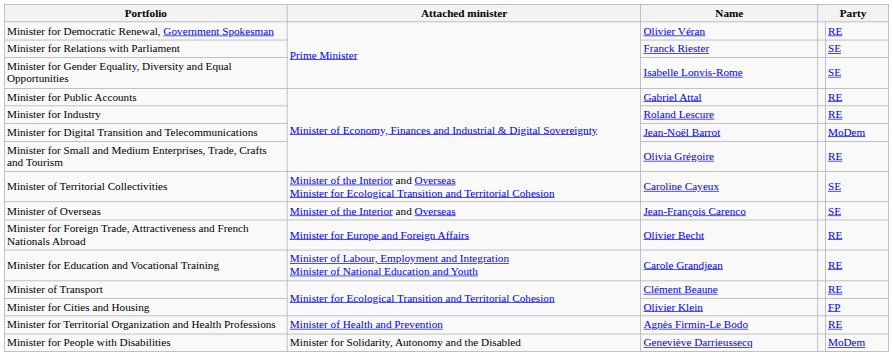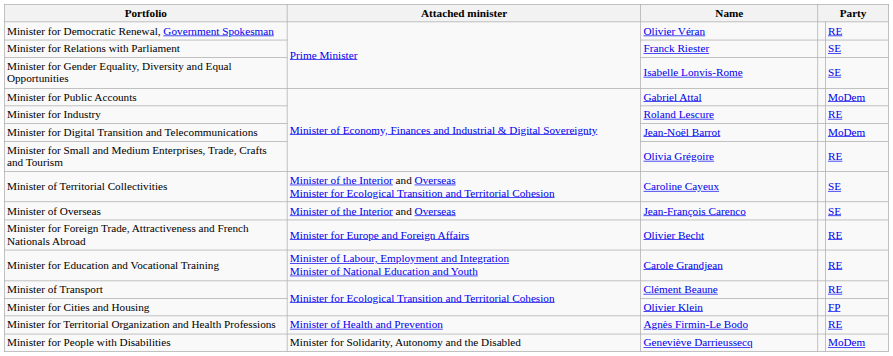(835, 97) RE -> (847, 97) MoDem
